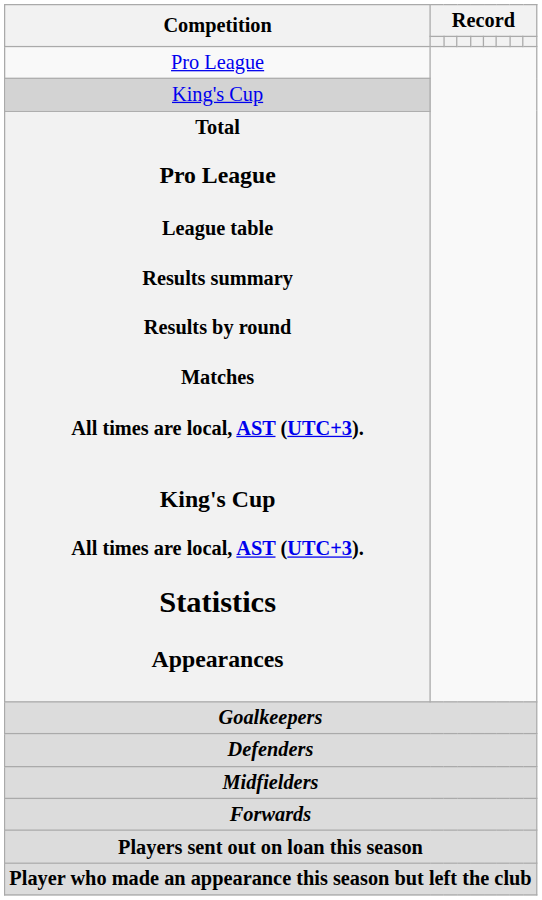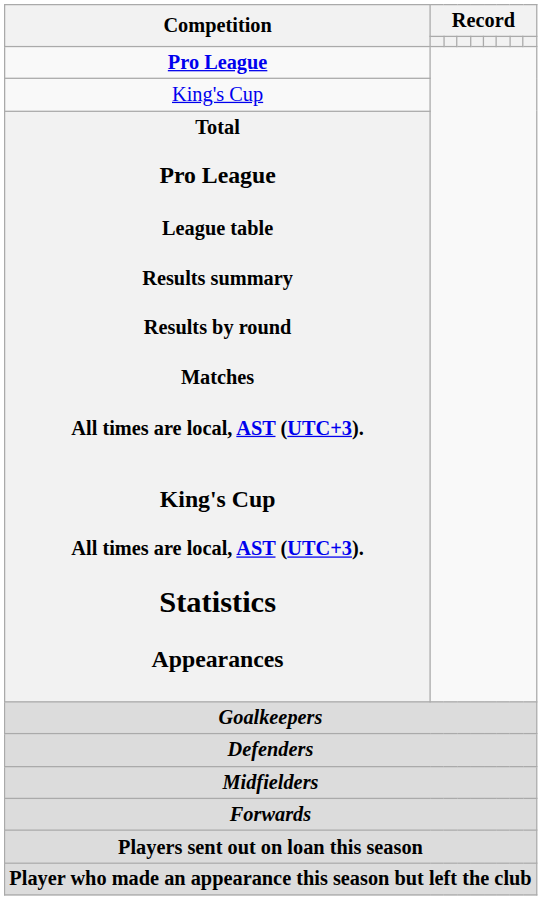(218, 62) normal -> (218, 62) bold
(218, 94) lightgrey background -> (218, 94) no background
